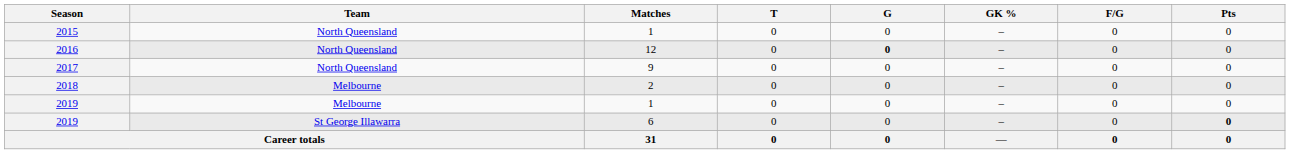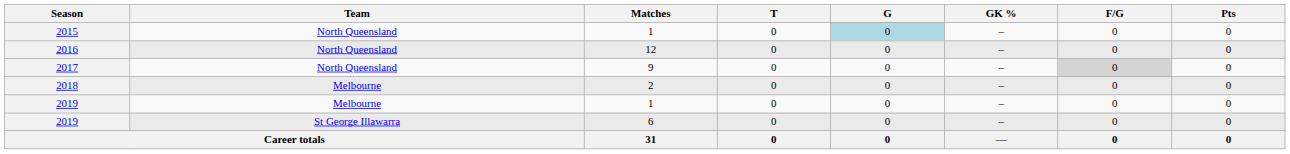(887, 31) no background -> (887, 31) lightblue background
(887, 50) bold -> (887, 50) normal
(1115, 68) no background -> (1115, 68) lightgrey background
(1228, 122) bold -> (1228, 122) normal
